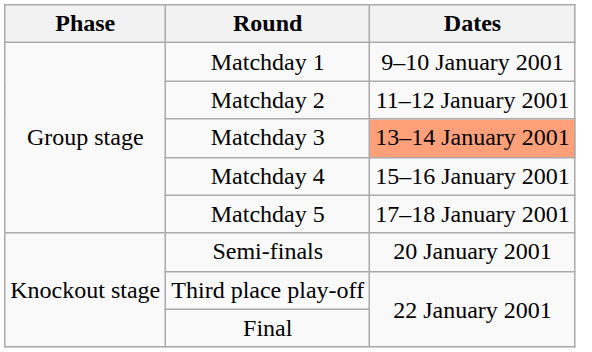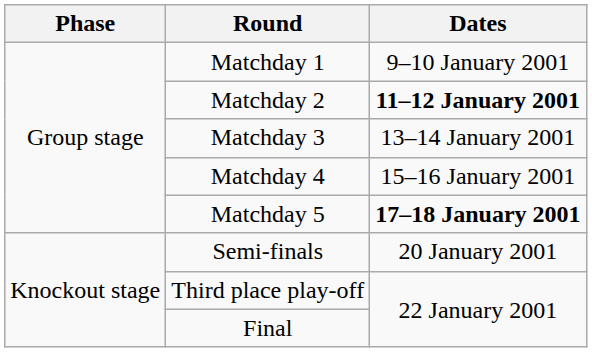(473, 99) normal -> (478, 99) bold
(473, 137) lightsalmon background -> (478, 137) no background
(473, 213) normal -> (478, 213) bold
